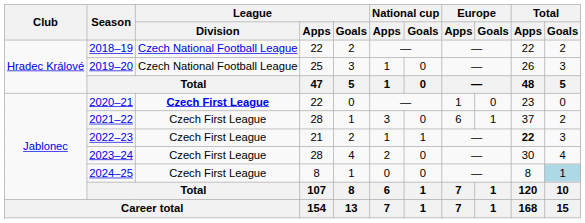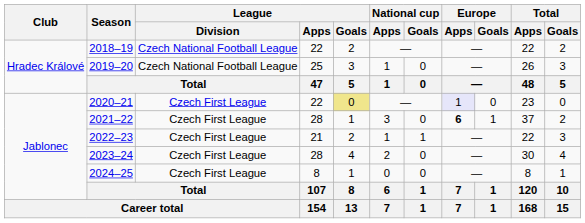(218, 102) bold -> (218, 102) normal
(351, 102) no background -> (351, 102) khaki background
(458, 102) no background -> (458, 102) lavender background
(458, 119) normal -> (458, 119) bold
(528, 137) bold -> (528, 137) normal
(563, 173) lightblue background -> (563, 173) no background
